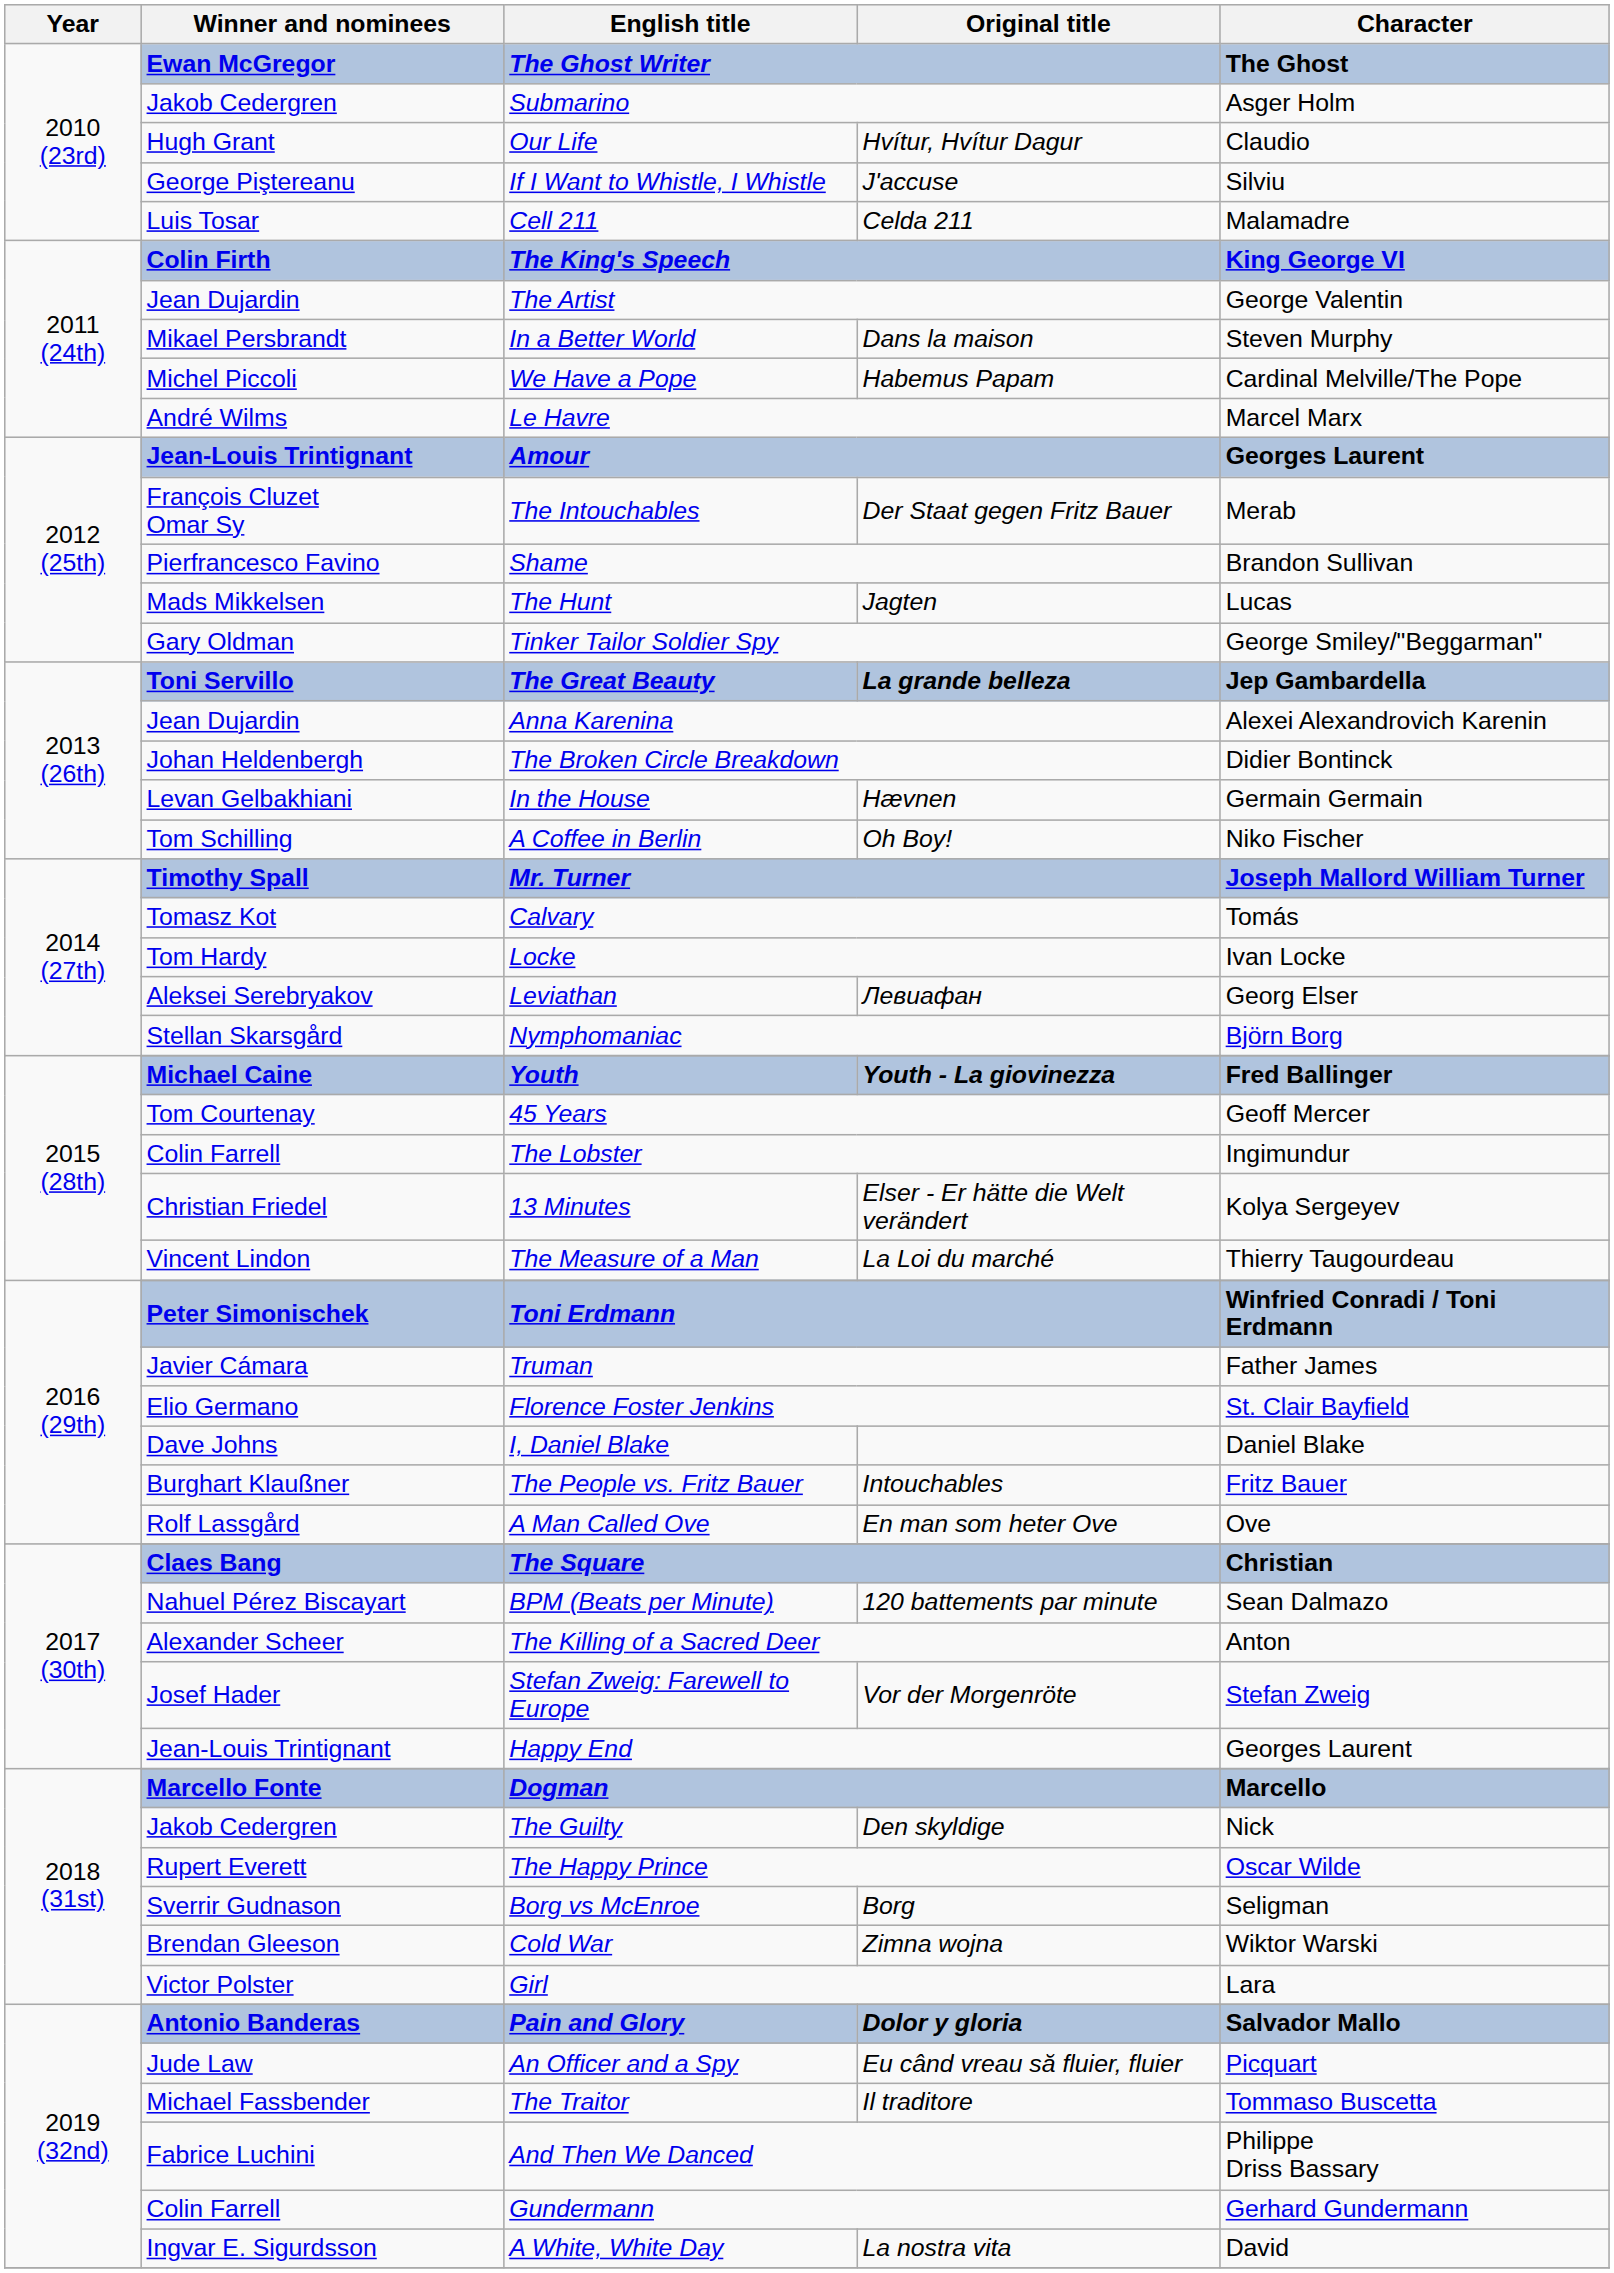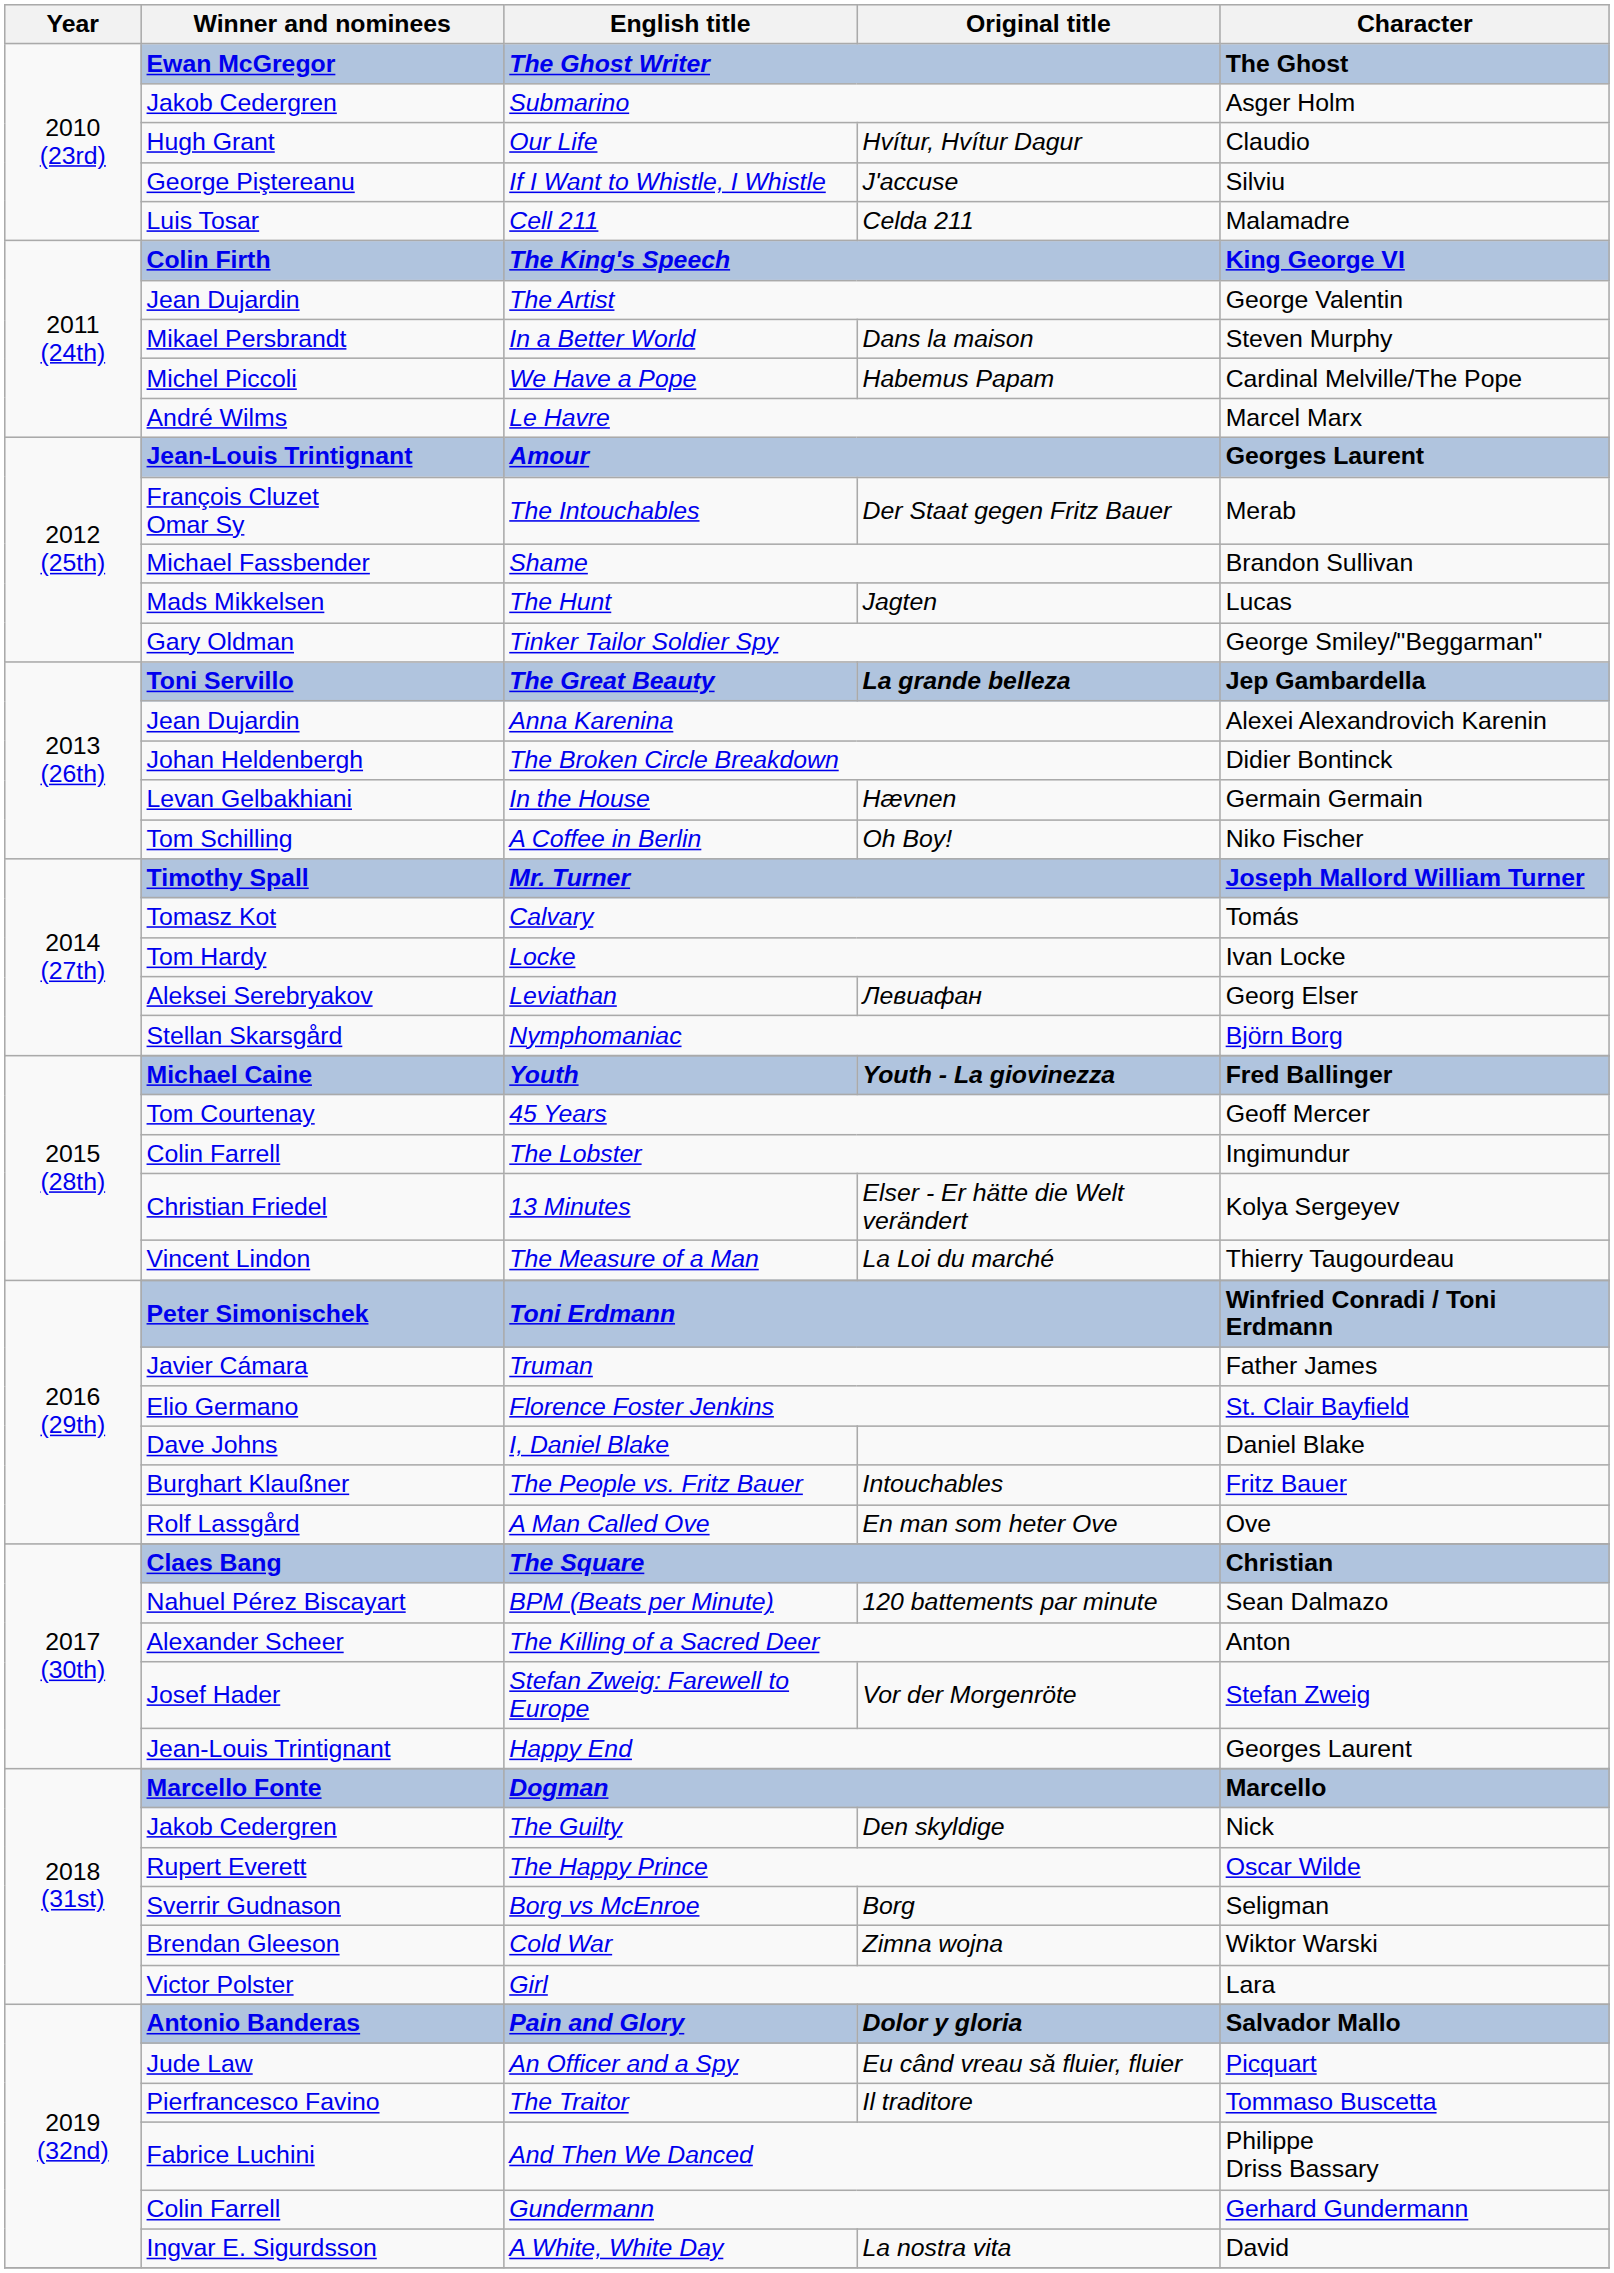(263, 563) Pierfrancesco Favino -> (258, 563) Michael Fassbender
(258, 2102) Michael Fassbender -> (263, 2102) Pierfrancesco Favino
